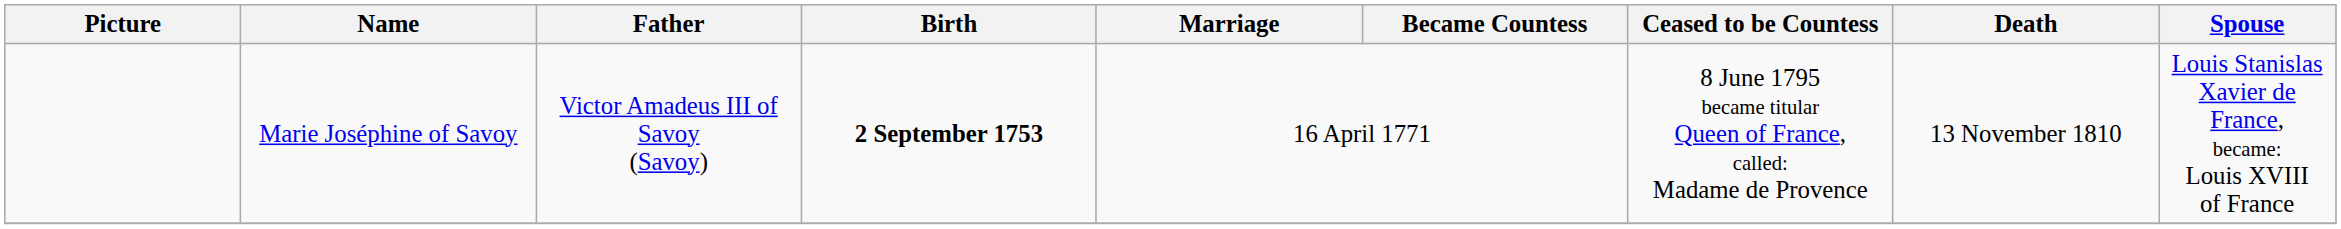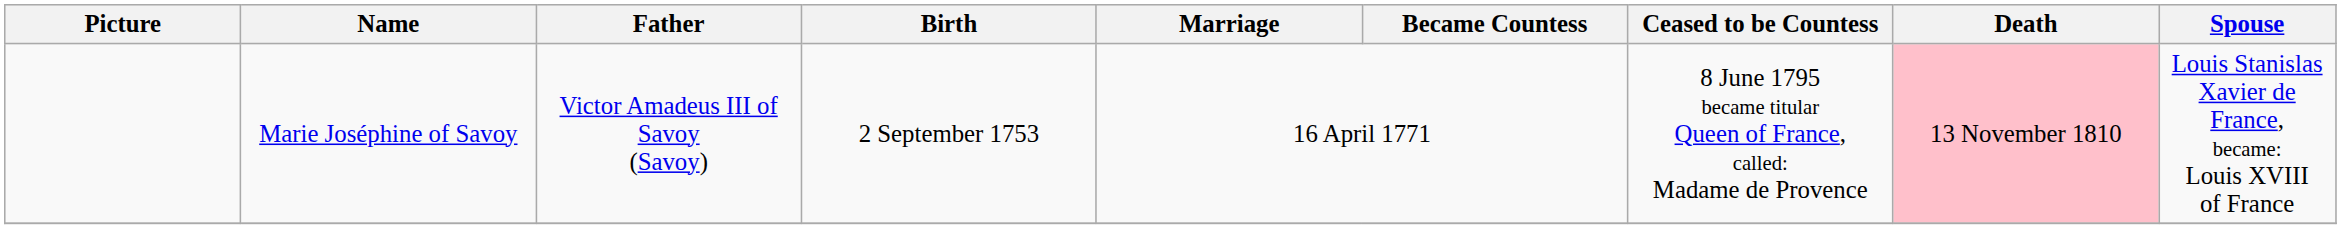(949, 133) bold -> (949, 133) normal
(2026, 133) no background -> (2026, 133) pink background
